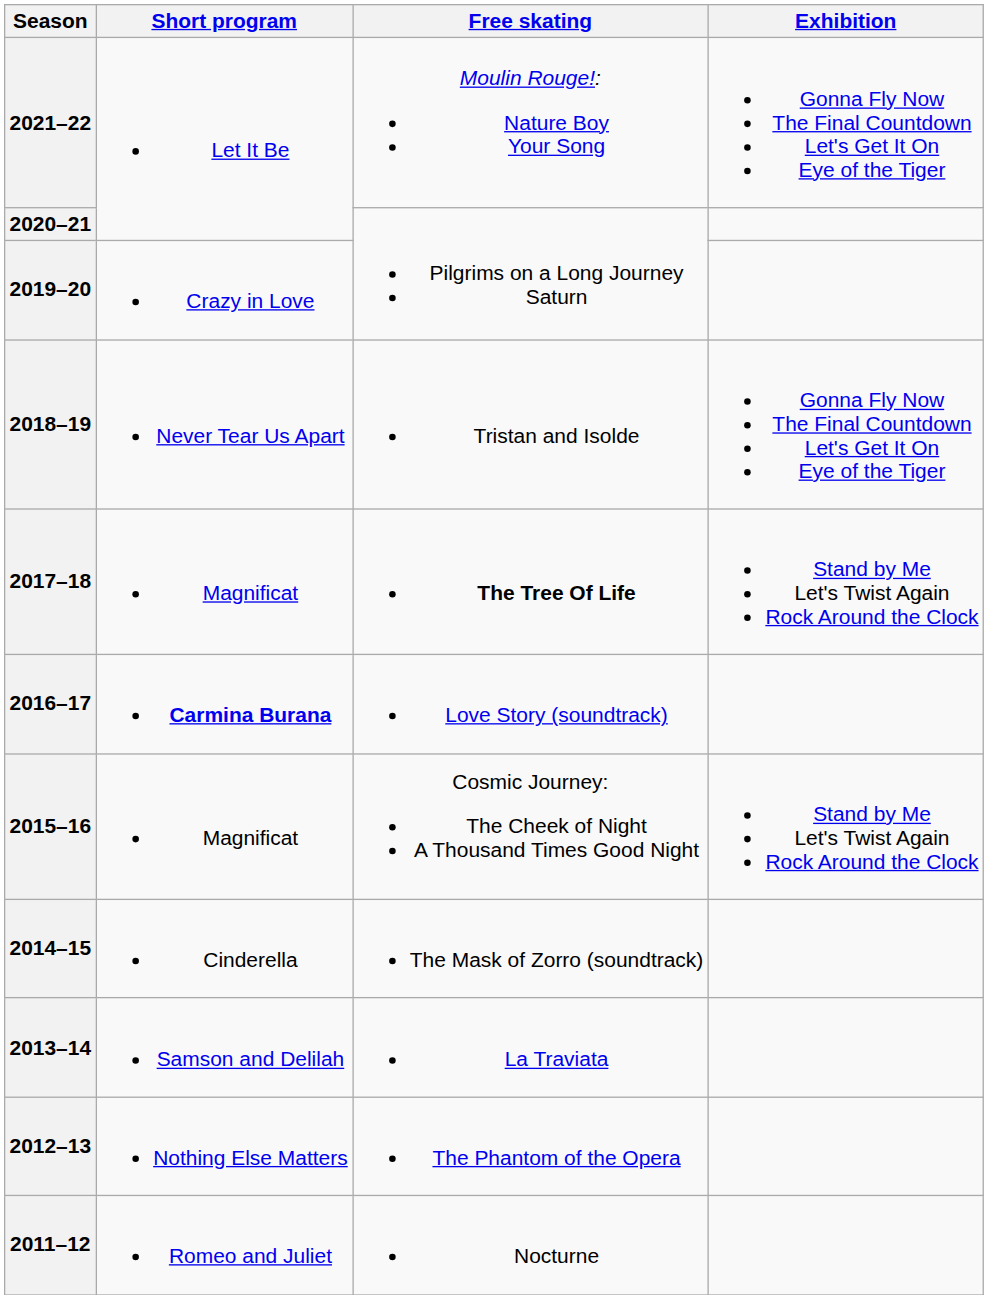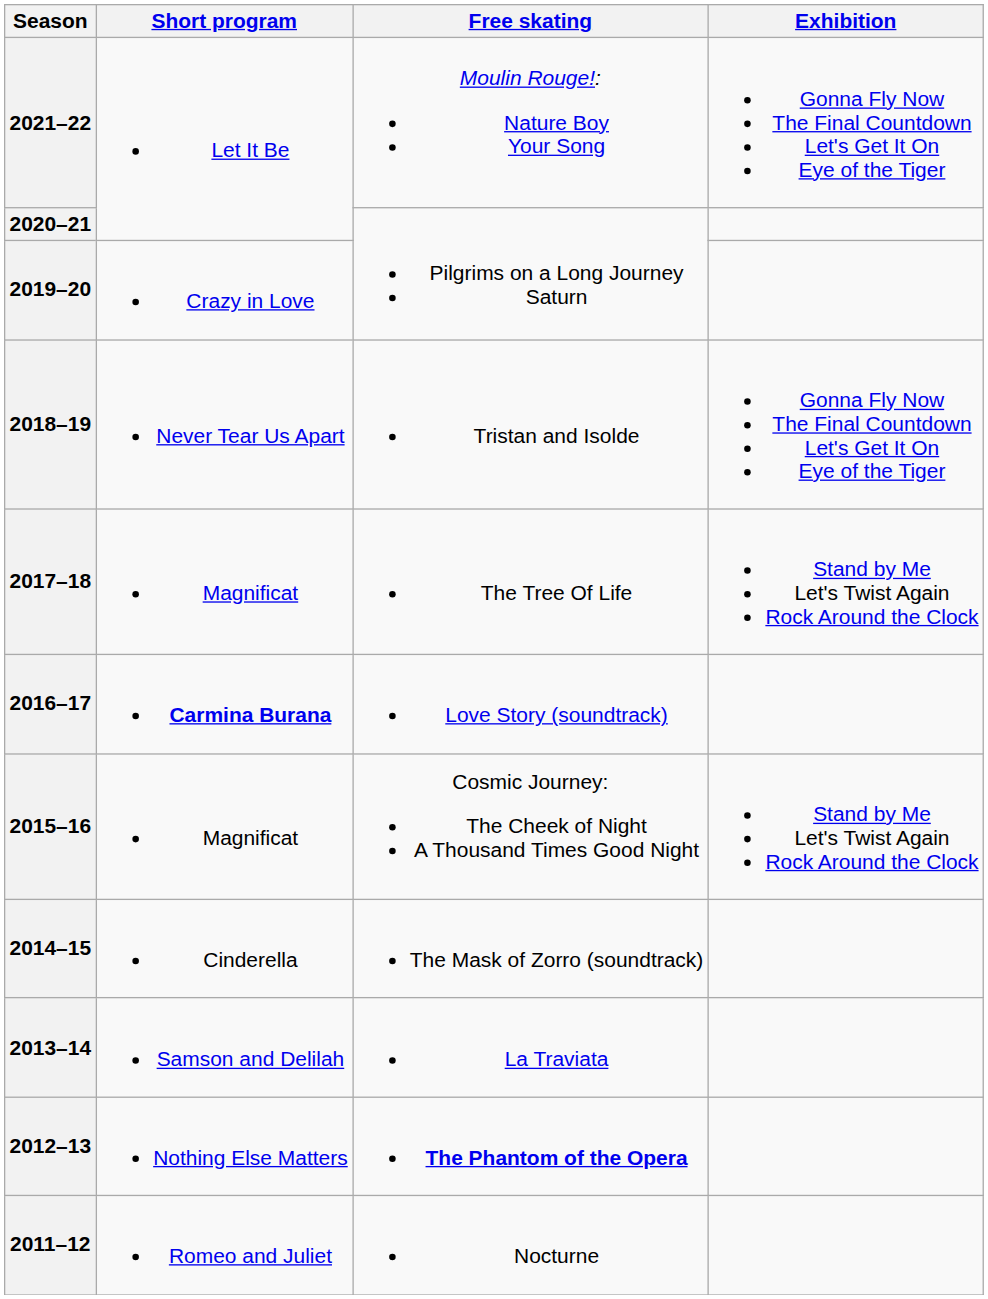(530, 594) bold -> (530, 594) normal
(530, 1158) normal -> (530, 1158) bold
